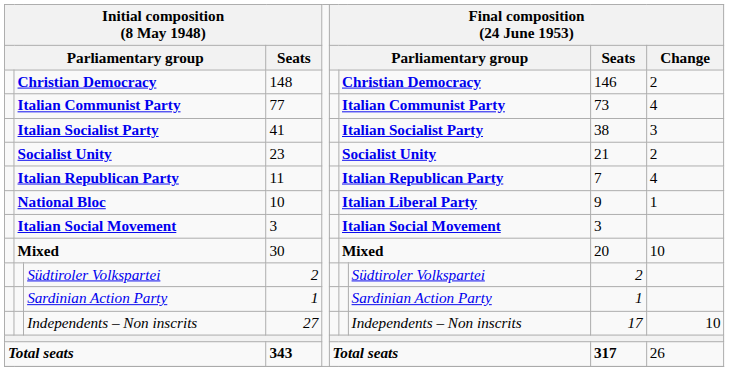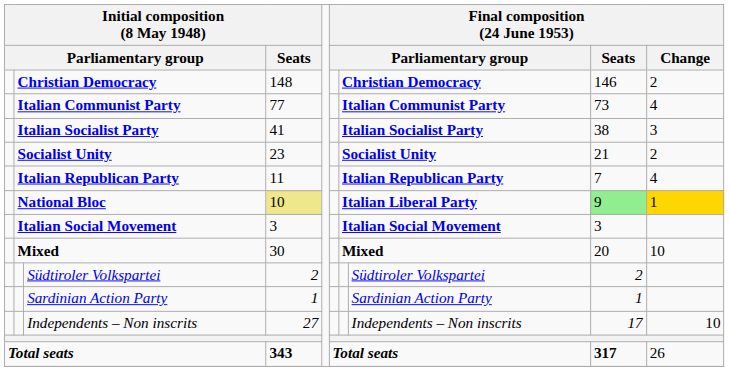(277, 202) no background -> (277, 202) khaki background
(598, 202) no background -> (598, 202) lightgreen background
(654, 202) no background -> (654, 202) gold background
